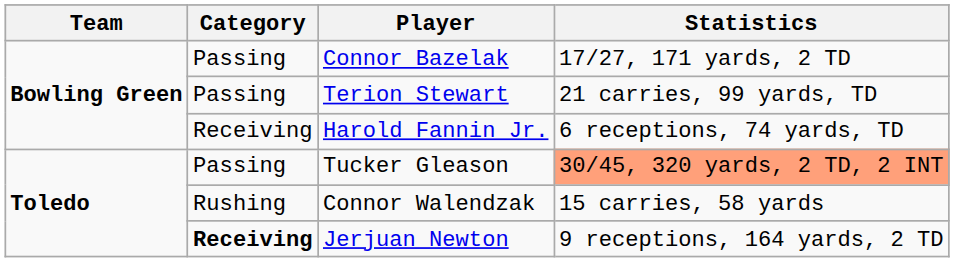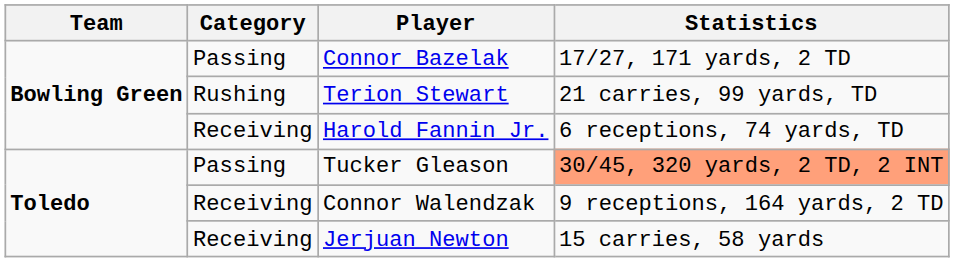(240, 95) Passing -> (240, 95) Rushing
(240, 203) Rushing -> (253, 203) Receiving
(692, 203) 15 carries, 58 yards -> (751, 203) 9 receptions, 164 yards, 2 TD
(253, 239) bold -> (253, 239) normal
(751, 239) 9 receptions, 164 yards, 2 TD -> (692, 239) 15 carries, 58 yards
